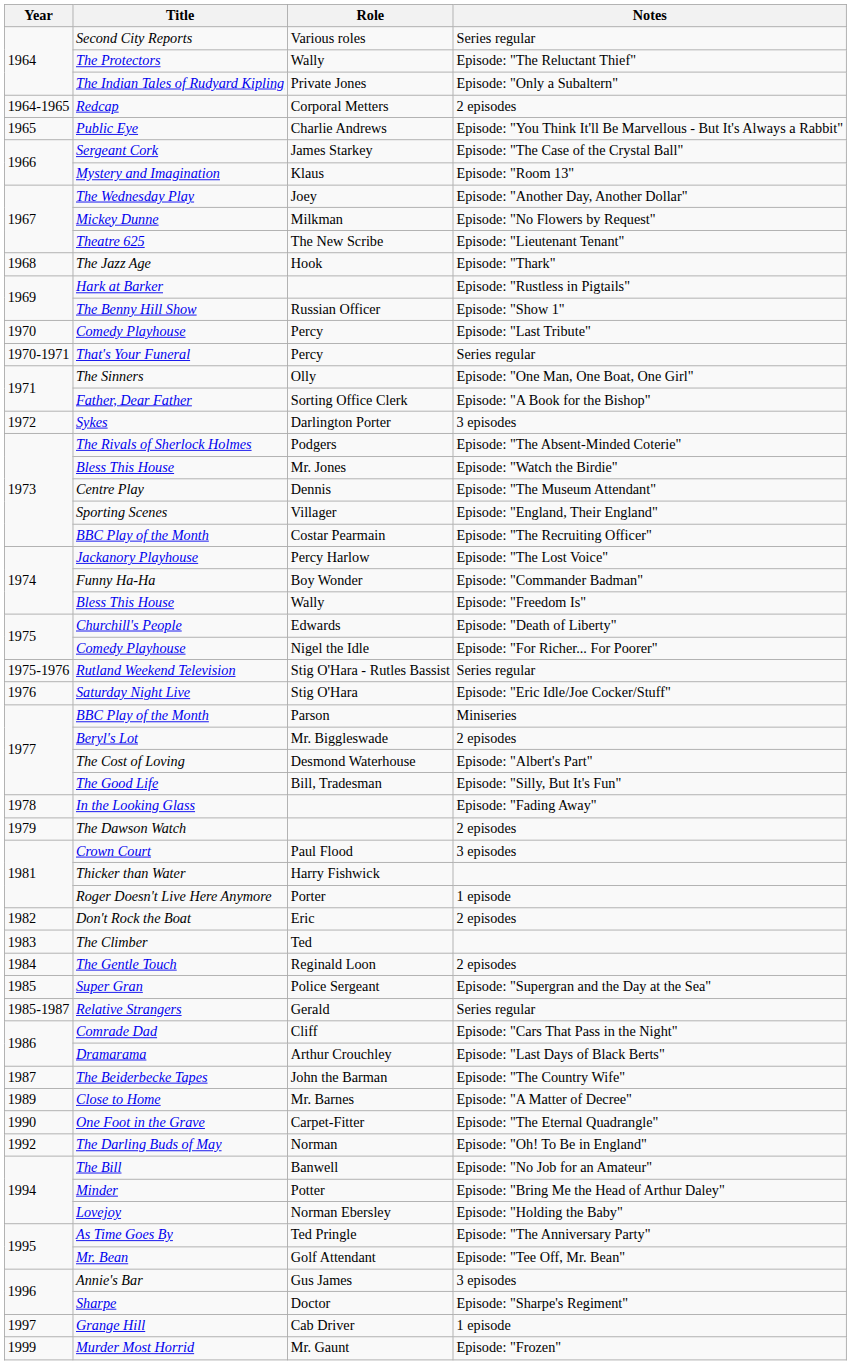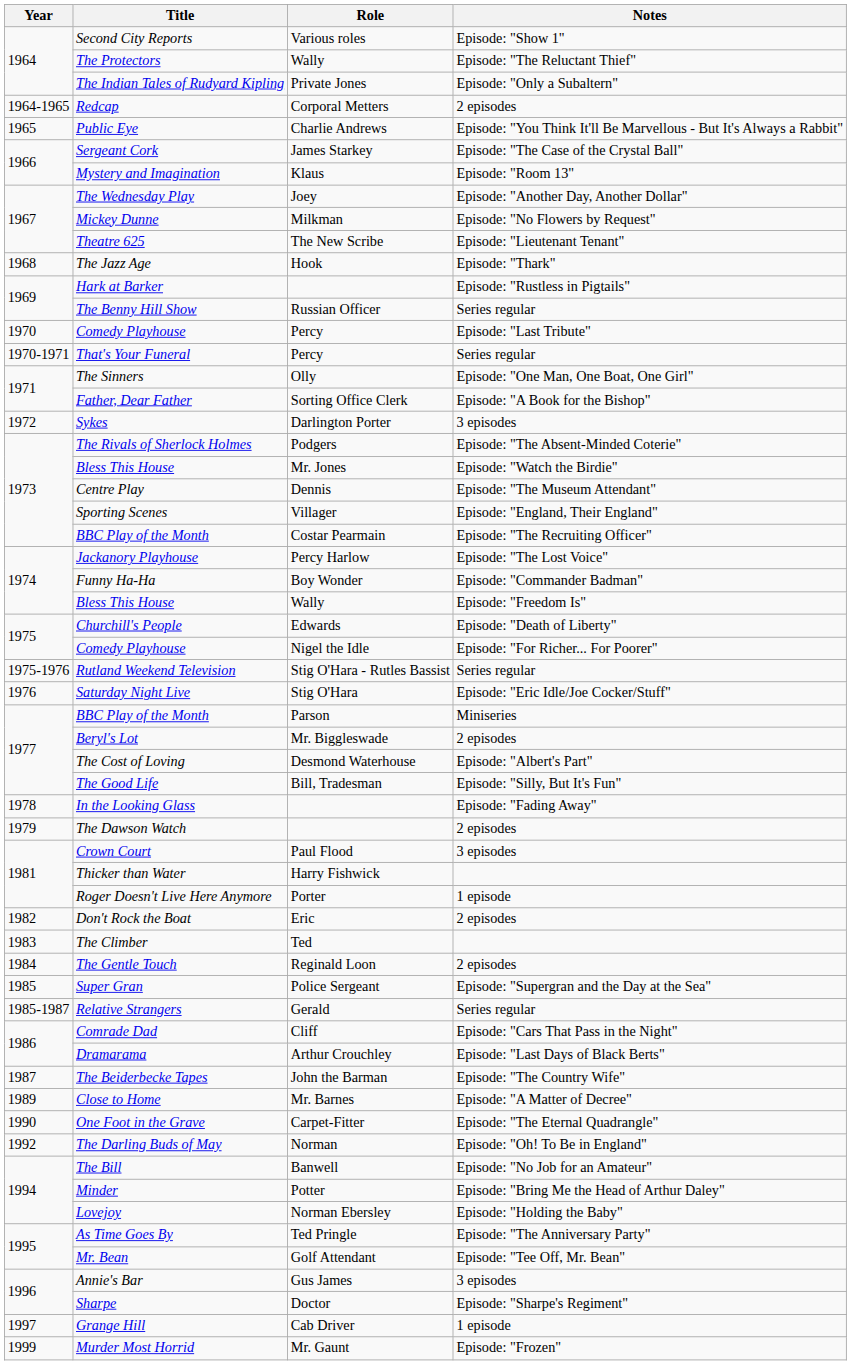(496, 38) Series regular -> (511, 38) Episode: "Show 1"
(511, 309) Episode: "Show 1" -> (496, 309) Series regular
